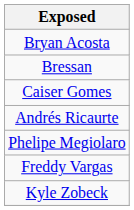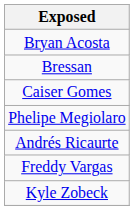(67, 117) Andrés Ricaurte -> (67, 117) Phelipe Megiolaro
(67, 142) Phelipe Megiolaro -> (67, 142) Andrés Ricaurte
